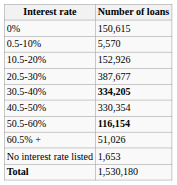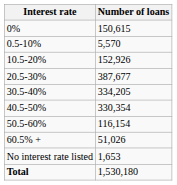(114, 92) bold -> (114, 92) normal
(114, 124) bold -> (114, 124) normal
